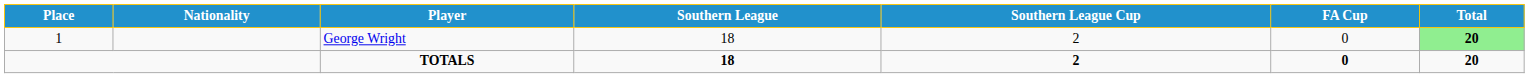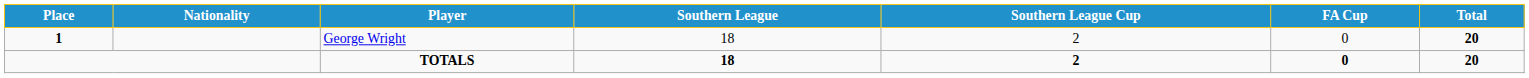(59, 39) normal -> (59, 39) bold
(1472, 39) lightgreen background -> (1472, 39) no background
